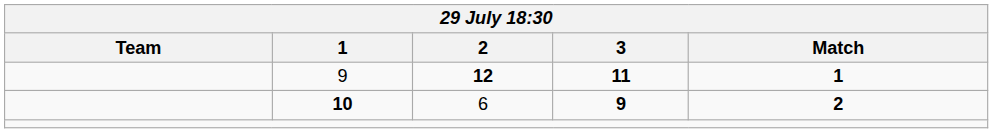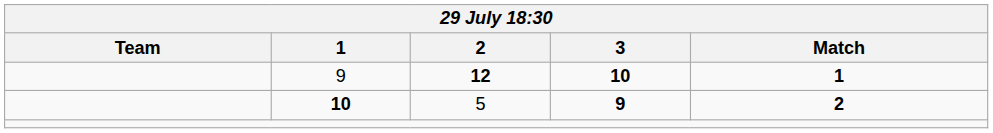(621, 76) 11 -> (620, 76) 10
(483, 104) 6 -> (481, 104) 5
